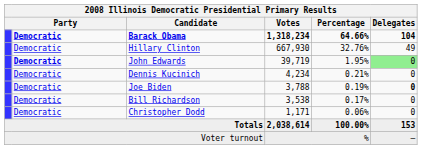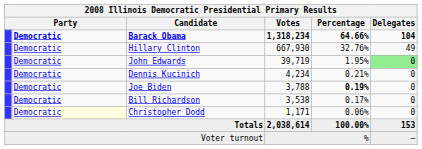(38, 62) bold -> (38, 62) normal
(357, 88) normal -> (357, 88) bold
(413, 88) bold -> (413, 88) normal
(38, 113) no background -> (38, 113) lightyellow background
